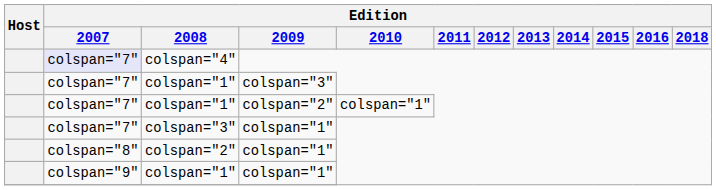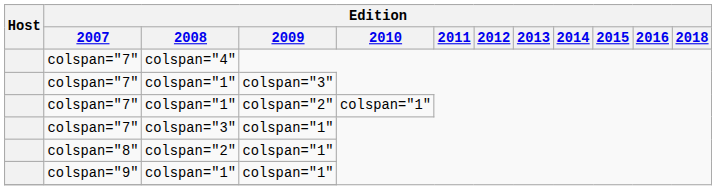(93, 61) lavender background -> (93, 61) no background
